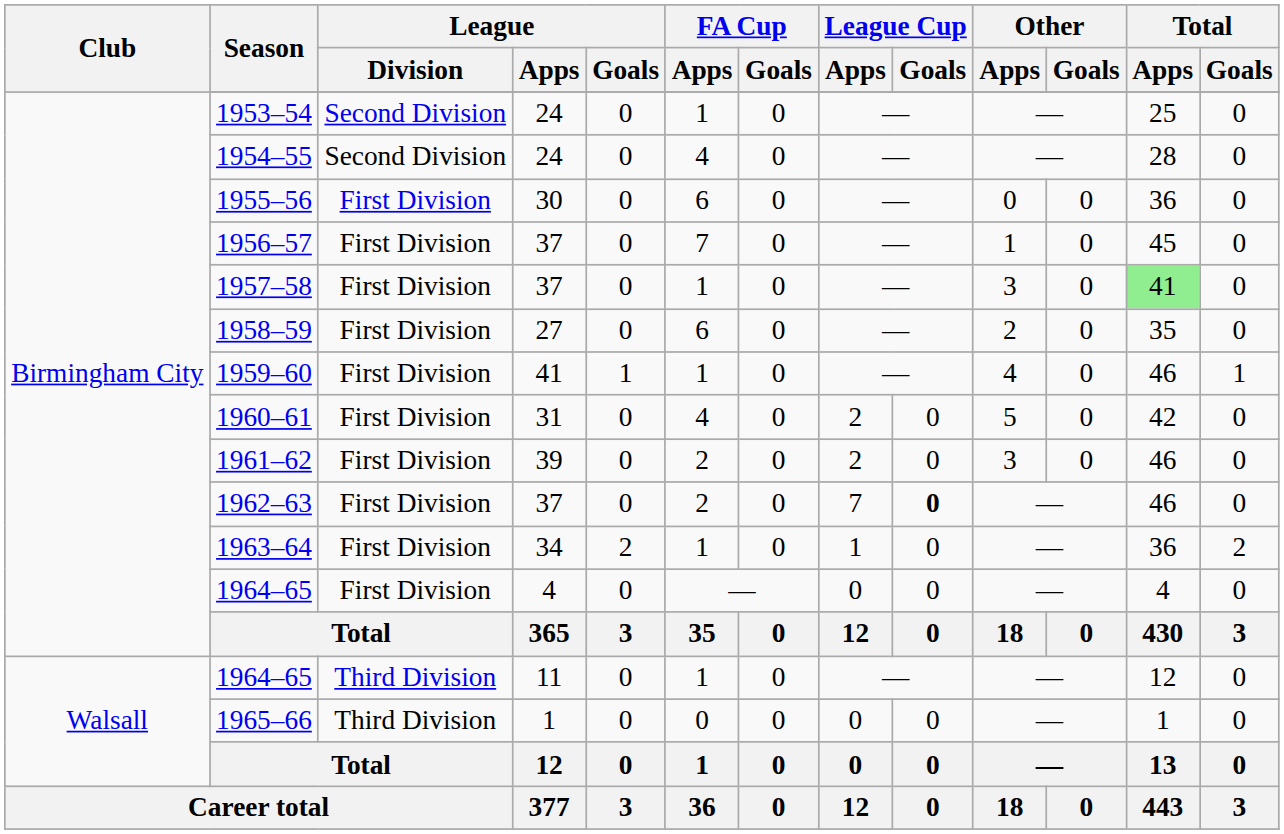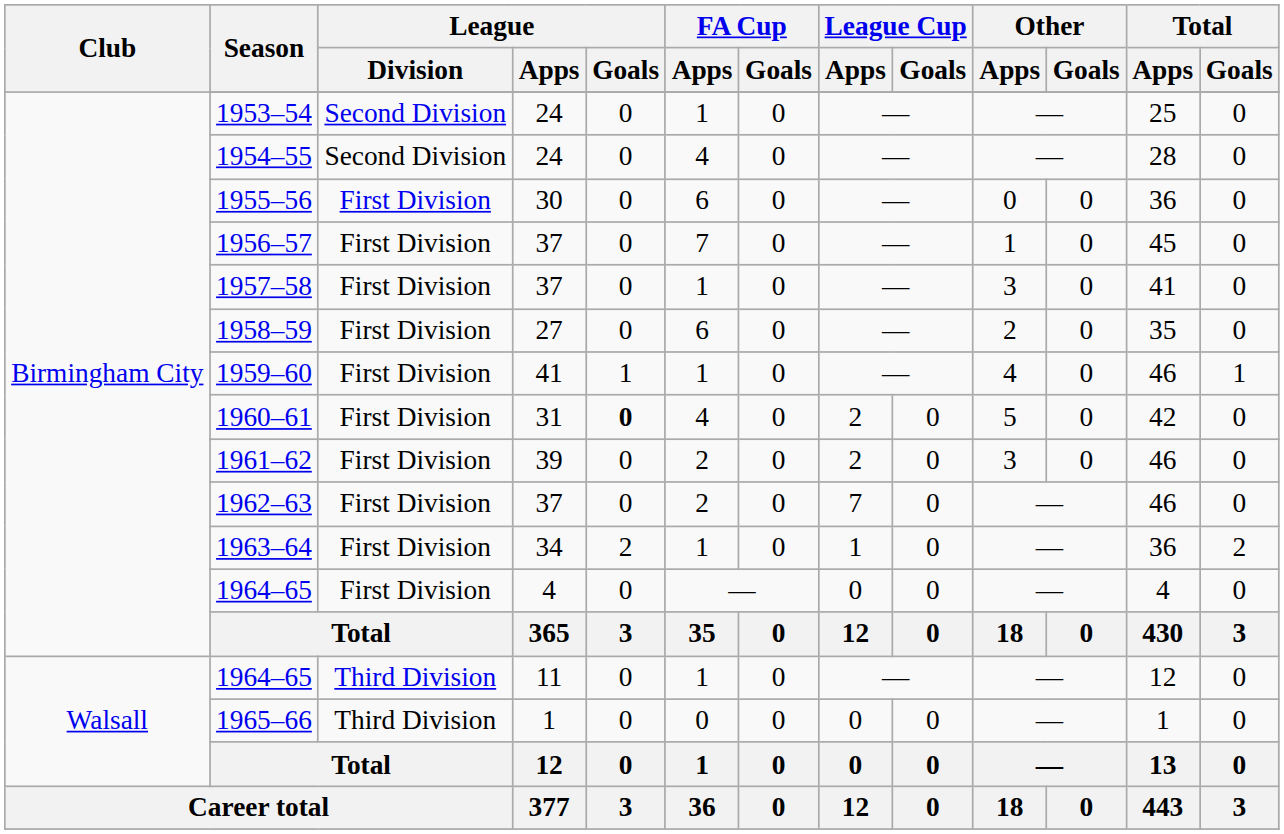(1163, 286) lightgreen background -> (1163, 286) no background
(626, 416) normal -> (626, 416) bold
(933, 503) bold -> (933, 503) normal
